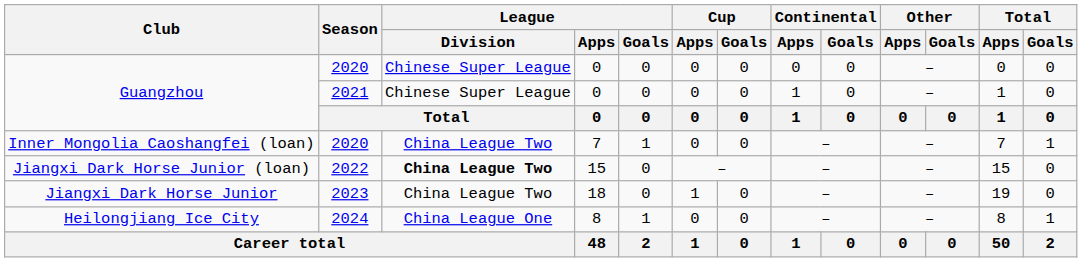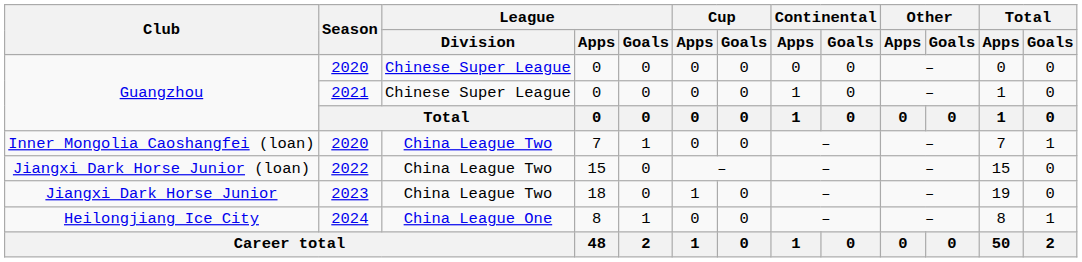(478, 168) bold -> (478, 168) normal
